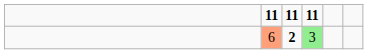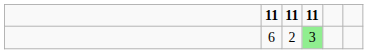(272, 37) lightsalmon background -> (272, 37) no background
(292, 37) bold -> (292, 37) normal
